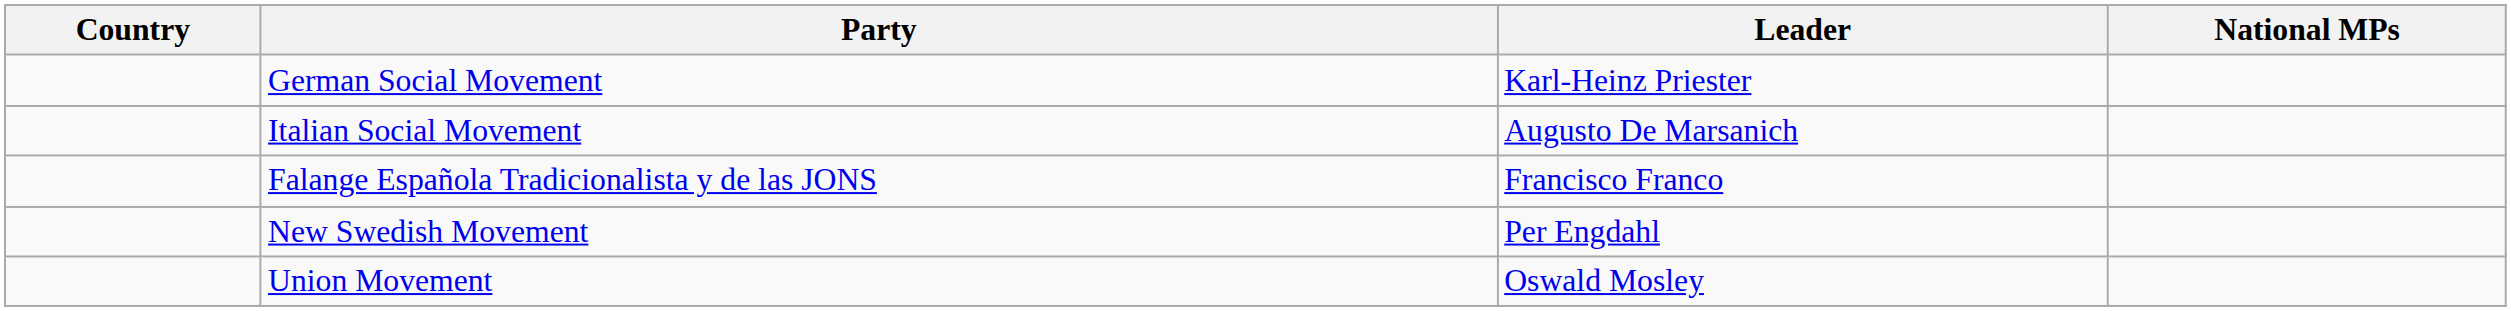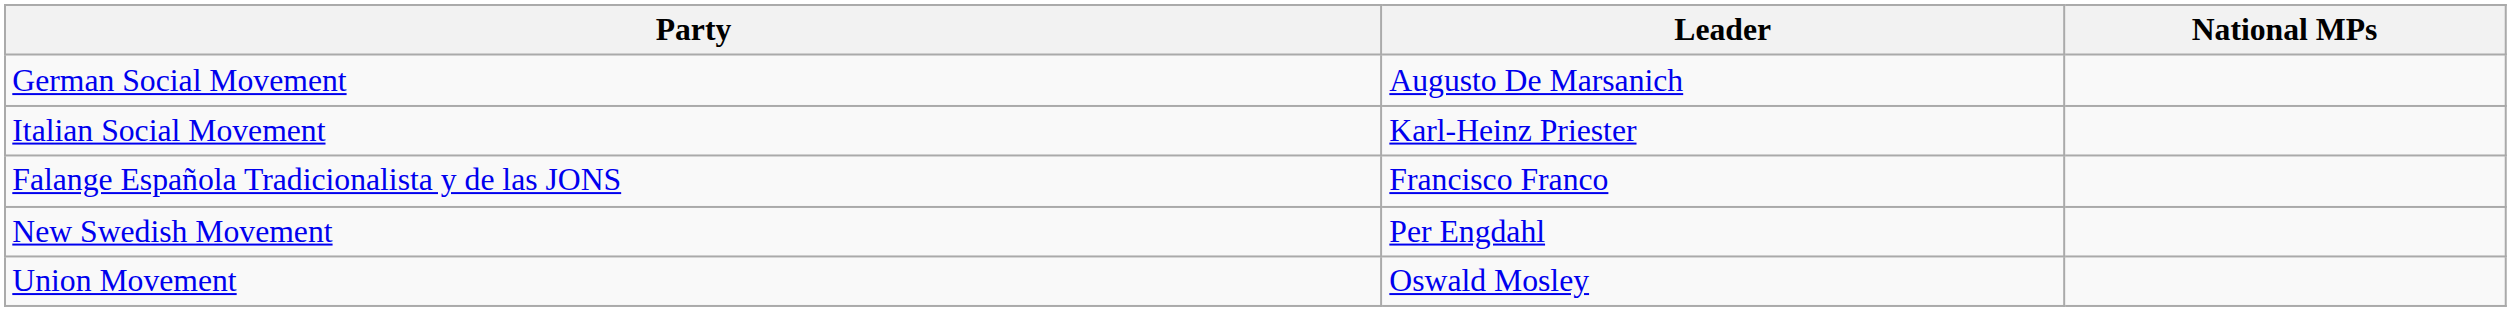- column: (133, 29)
(1628, 79) Karl-Heinz Priester -> (1536, 79) Augusto De Marsanich
(1651, 130) Augusto De Marsanich -> (1513, 130) Karl-Heinz Priester
